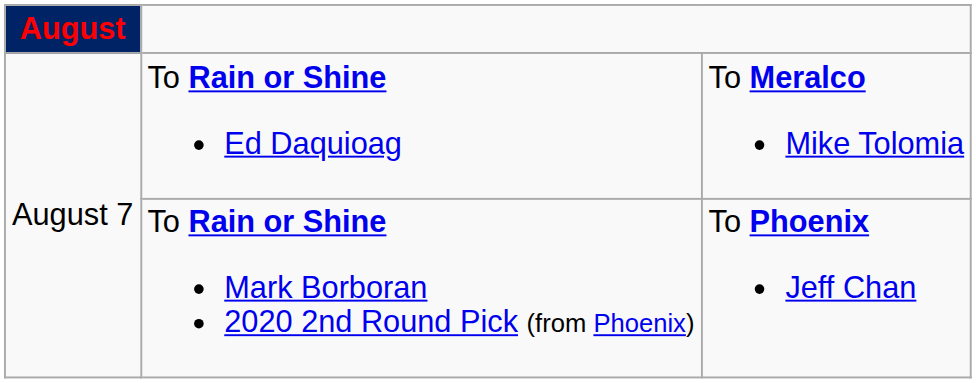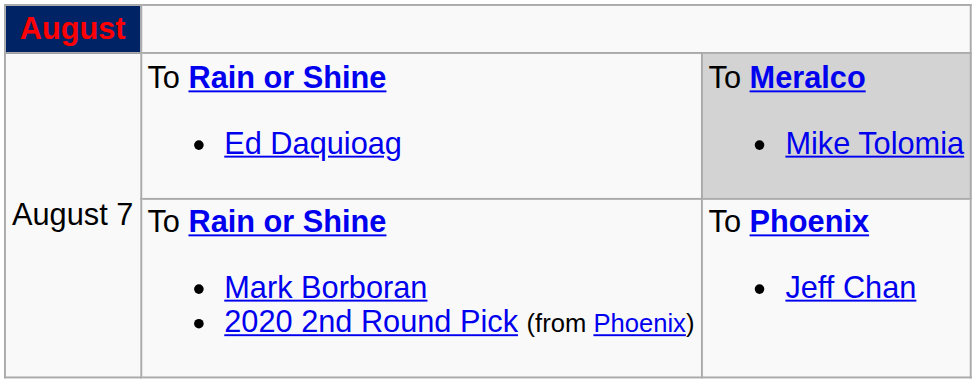(836, 111) no background -> (836, 111) lightgrey background
